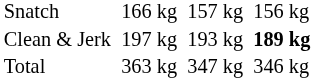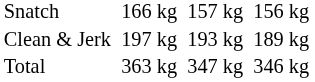(282, 39) bold -> (281, 39) normal
